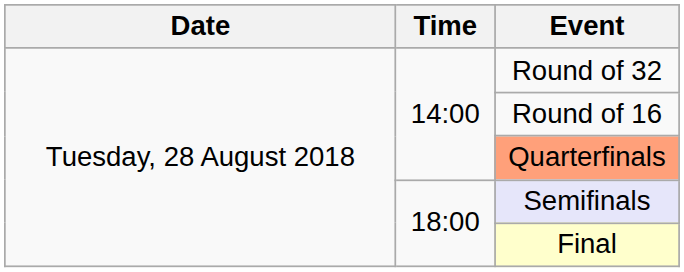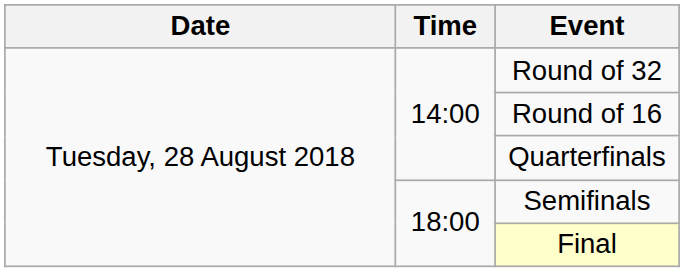(587, 157) lightsalmon background -> (587, 157) no background
(587, 200) lavender background -> (587, 200) no background
